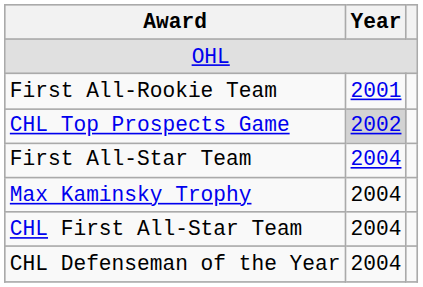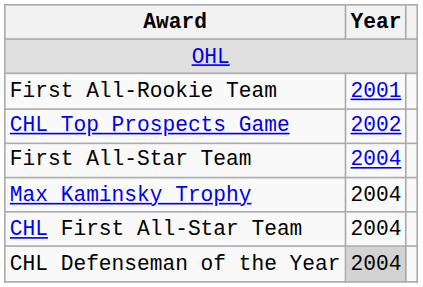(376, 126) lightgrey background -> (376, 126) no background
(376, 264) no background -> (376, 264) lightgrey background
